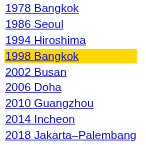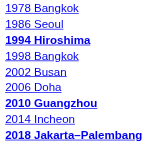(46, 40) normal -> (48, 40) bold
(42, 56) gold background -> (42, 56) no background
(49, 103) normal -> (51, 103) bold
(71, 135) normal -> (74, 135) bold
